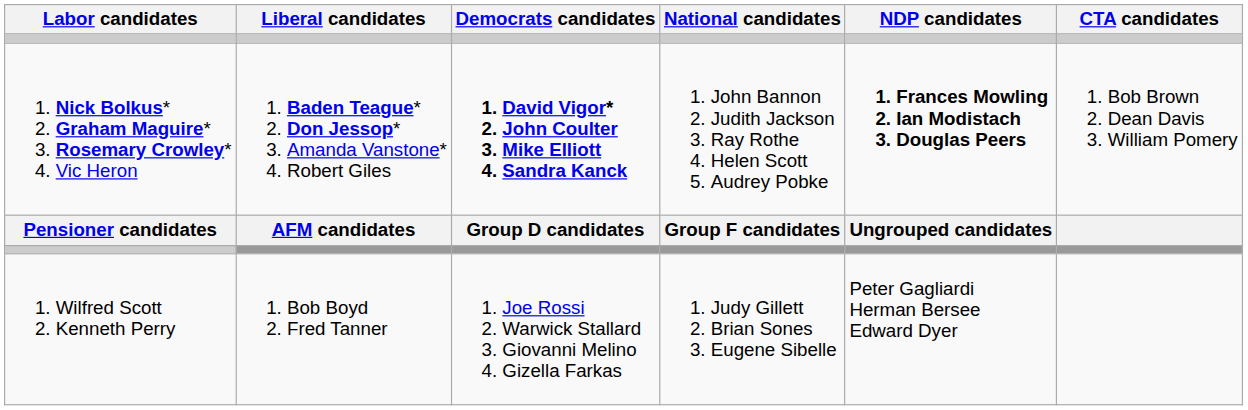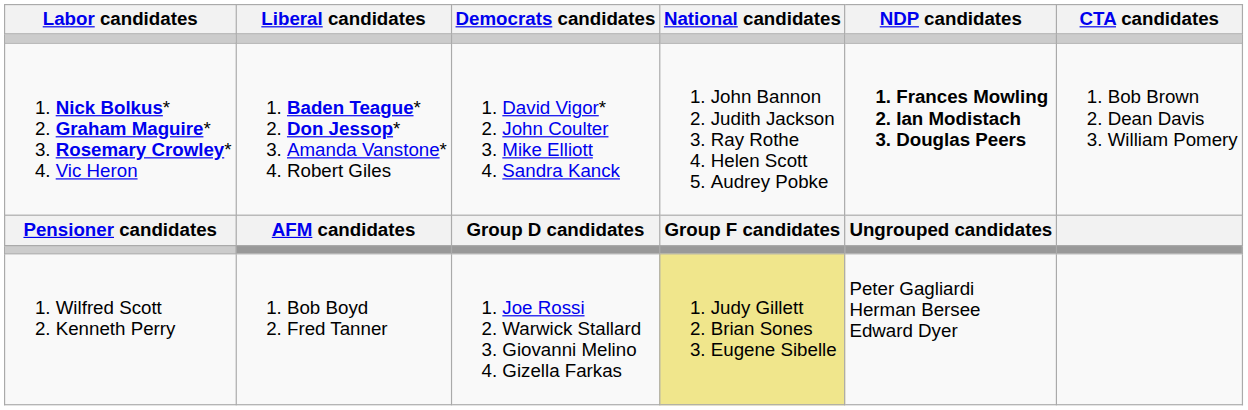(555, 140) bold -> (555, 140) normal
(752, 329) no background -> (752, 329) khaki background
